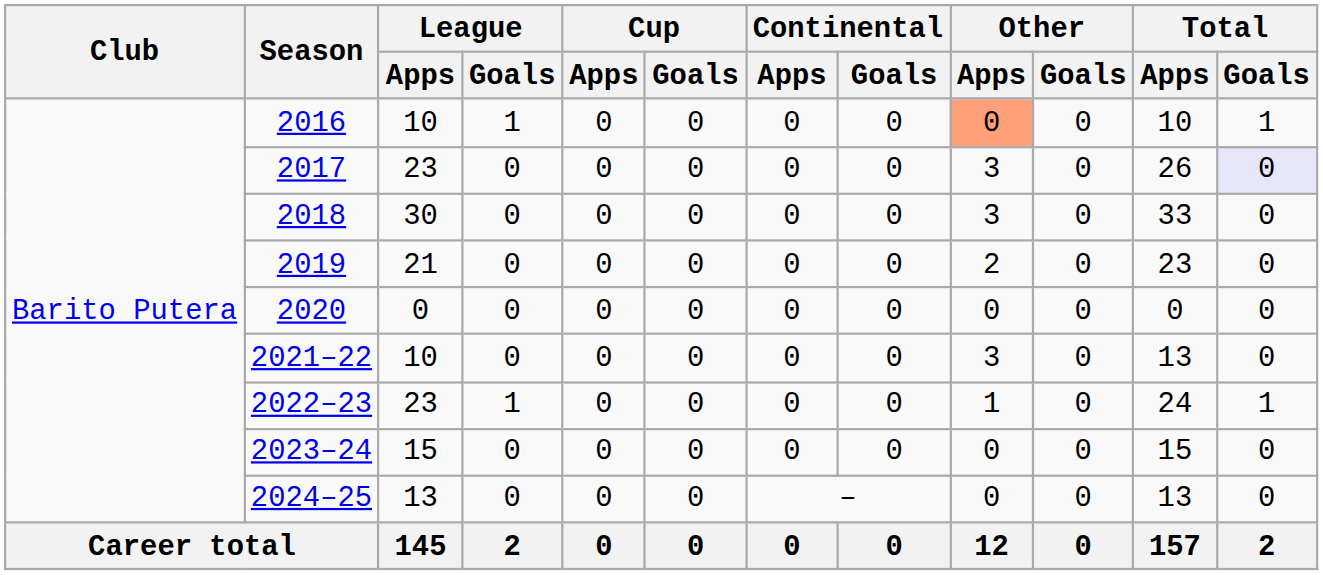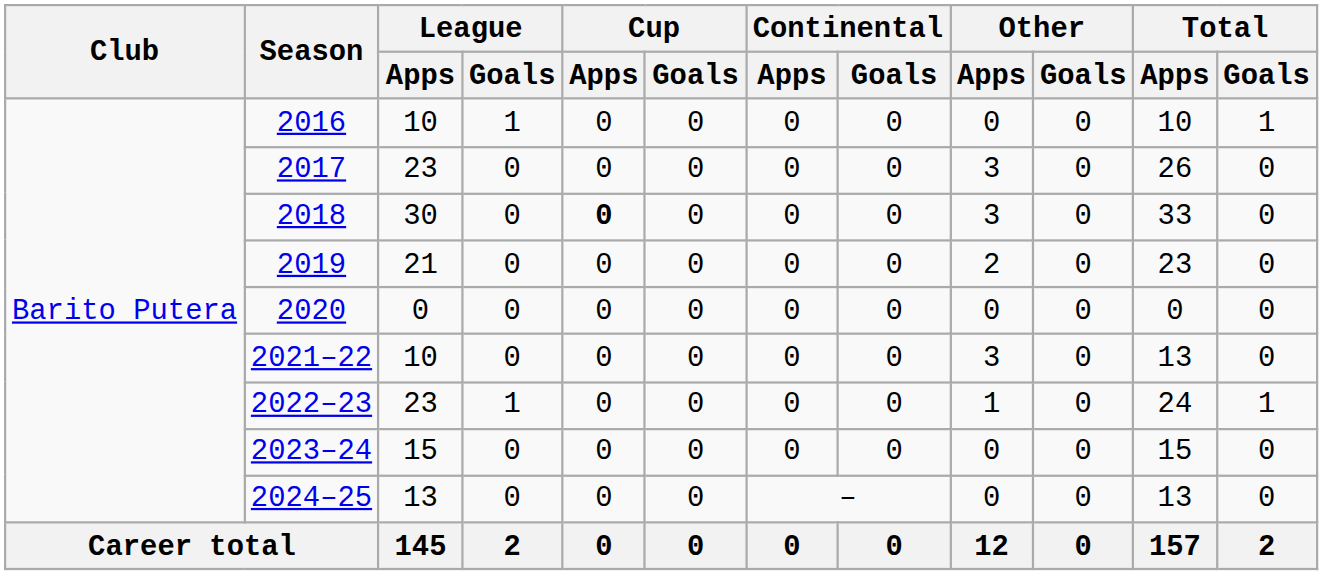(992, 123) lightsalmon background -> (992, 123) no background
(1267, 170) lavender background -> (1267, 170) no background
(604, 217) normal -> (604, 217) bold
